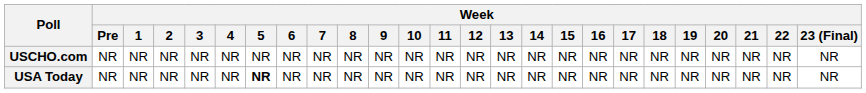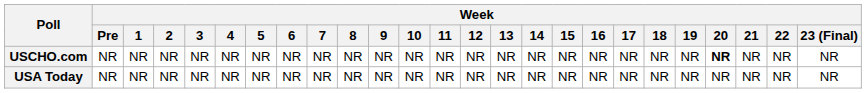(721, 56) normal -> (721, 56) bold
(261, 77) bold -> (261, 77) normal
